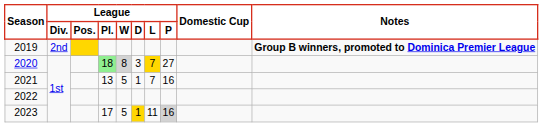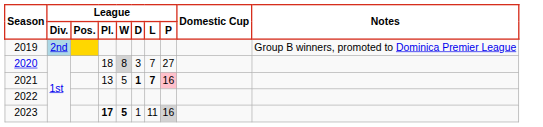(59, 47) no background -> (59, 47) lightblue background
(395, 47) bold -> (385, 47) normal
(107, 64) lightgreen background -> (107, 64) no background
(152, 64) gold background -> (152, 64) no background
(138, 80) normal -> (138, 80) bold
(152, 80) normal -> (152, 80) bold
(168, 80) no background -> (168, 80) pink background
(107, 113) normal -> (107, 113) bold
(124, 113) normal -> (124, 113) bold
(138, 113) gold background -> (138, 113) no background
